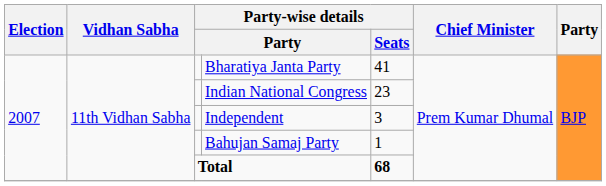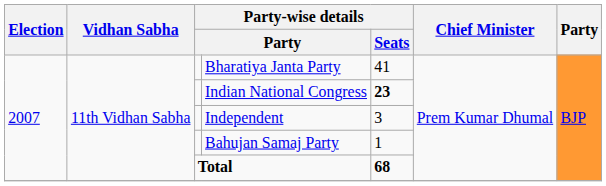(382, 92) normal -> (382, 92) bold
